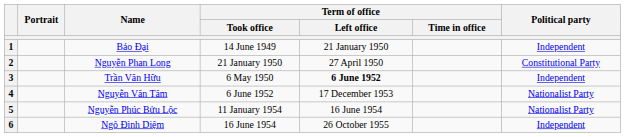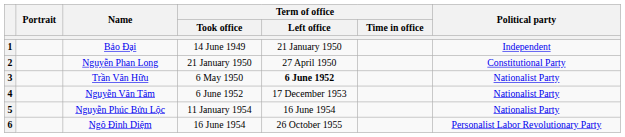(561, 78) Independent -> (527, 78) Nationalist Party
(561, 125) Independent -> (527, 125) Personalist Labor Revolutionary Party
